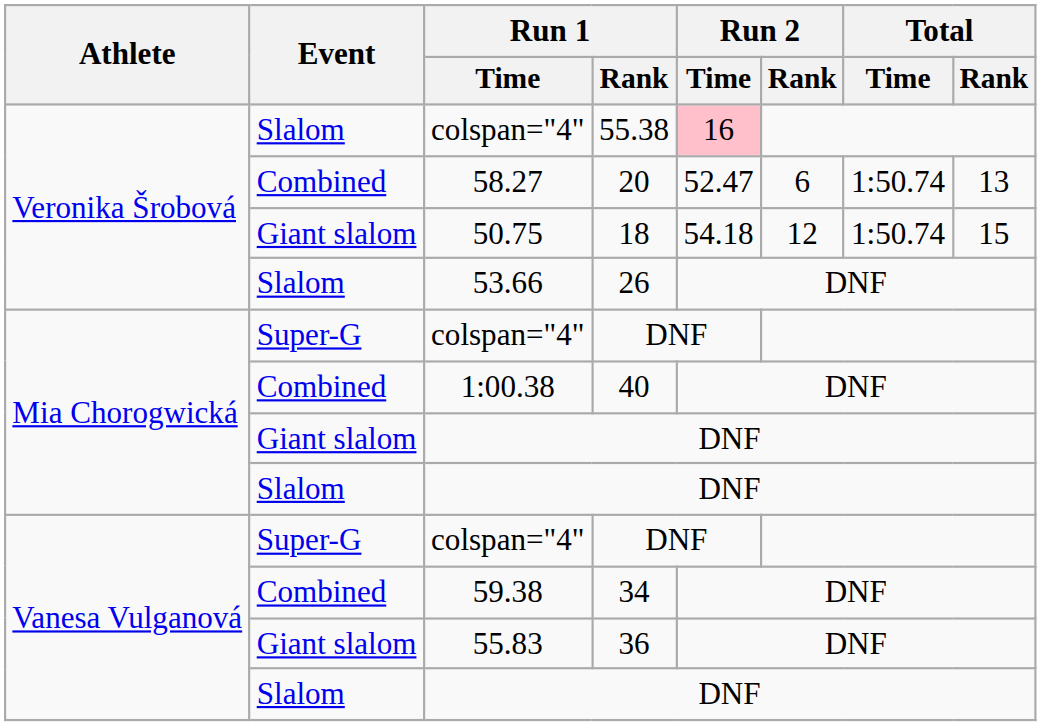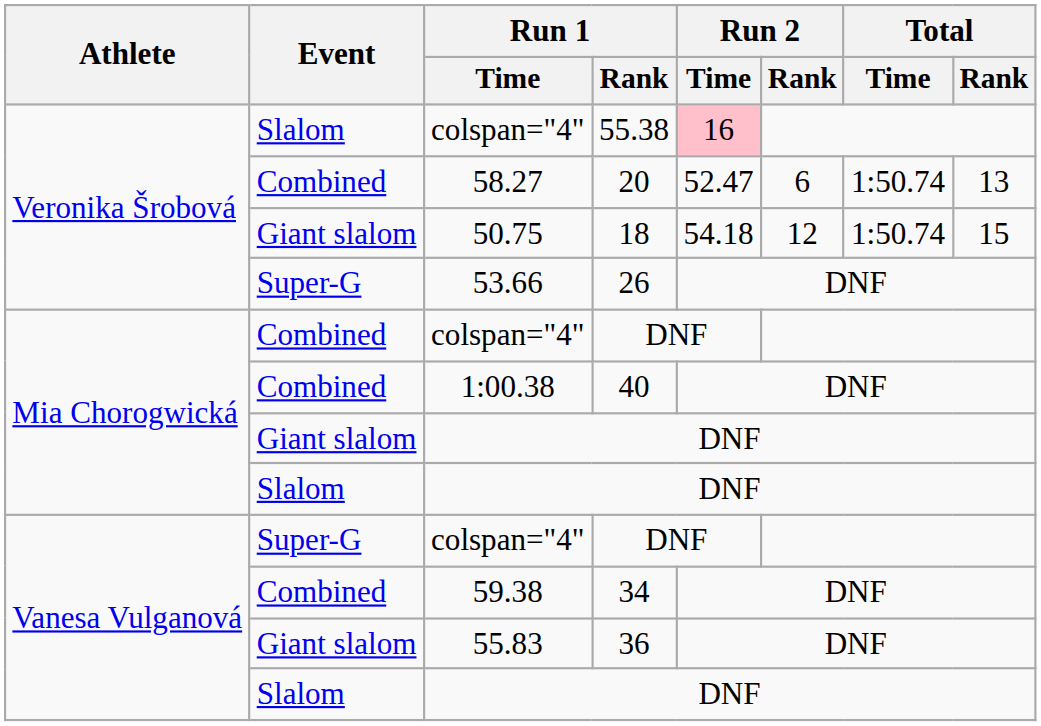(301, 284) Slalom -> (309, 284) Super-G
(309, 335) Super-G -> (321, 335) Combined
